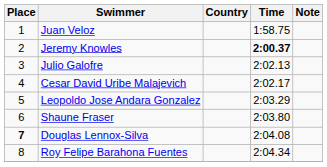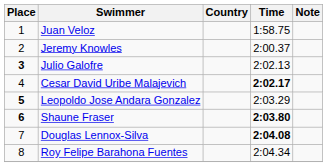(272, 48) bold -> (272, 48) normal
(21, 65) normal -> (21, 65) bold
(272, 83) normal -> (272, 83) bold
(21, 100) normal -> (21, 100) bold
(21, 118) normal -> (21, 118) bold
(272, 118) normal -> (272, 118) bold
(21, 135) bold -> (21, 135) normal
(272, 135) normal -> (272, 135) bold
